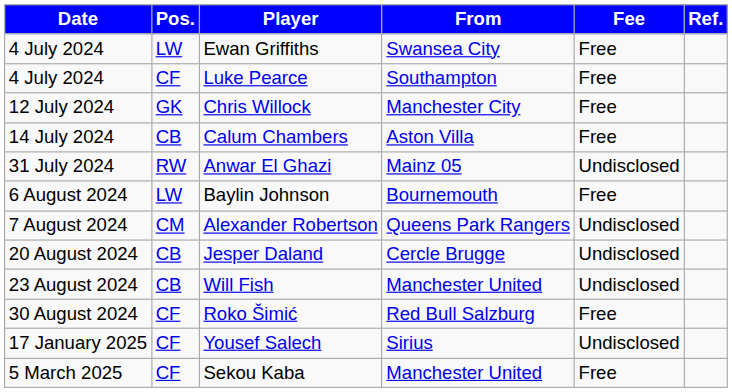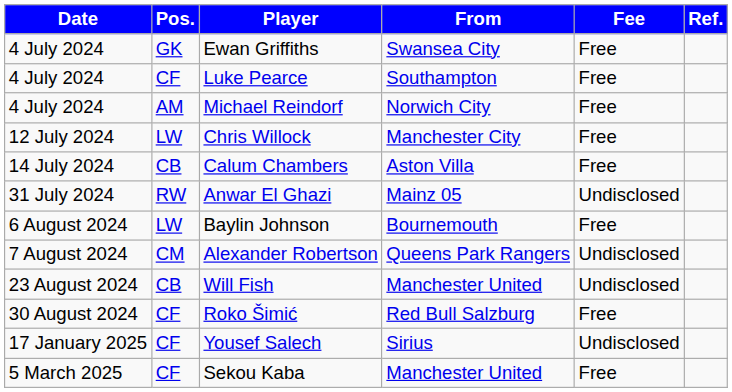(169, 48) LW -> (169, 48) GK
+ row: (273, 107)
(169, 107) GK -> (169, 136) LW
- row: (263, 254)
